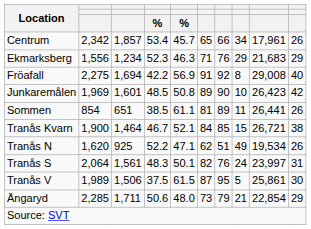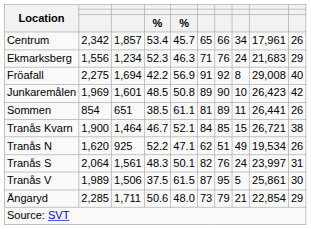(241, 58) 29 -> (241, 58) 24
